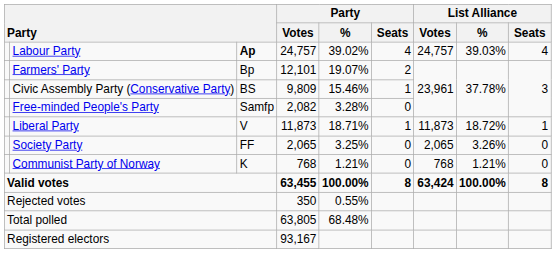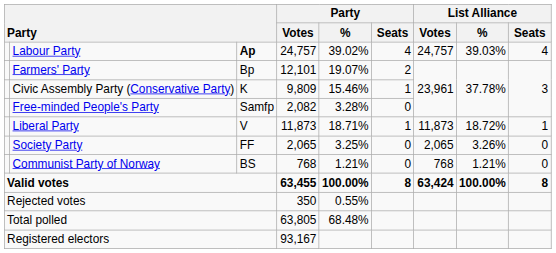(248, 88) BS -> (244, 88) K
(244, 164) K -> (248, 164) BS
